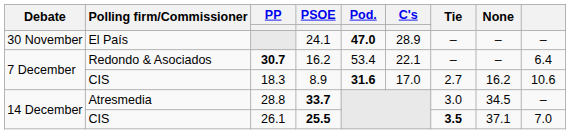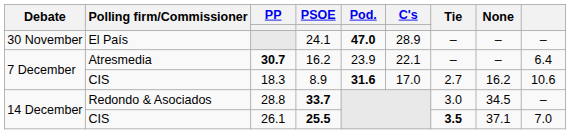(150, 60) Redondo & Asociados -> (120, 60) Atresmedia
(363, 60) 53.4 -> (363, 60) 23.9
(120, 100) Atresmedia -> (150, 100) Redondo & Asociados
